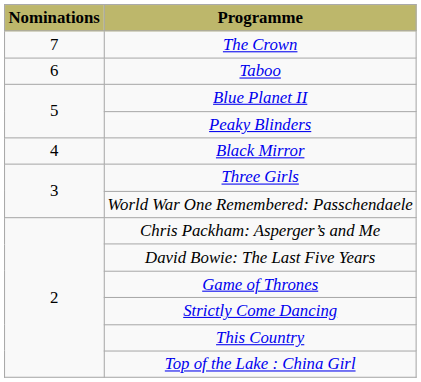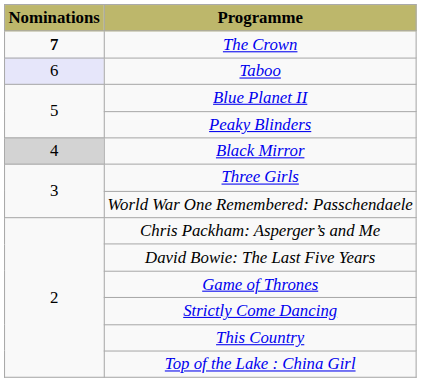(54, 44) normal -> (54, 44) bold
(54, 71) no background -> (54, 71) lavender background
(54, 151) no background -> (54, 151) lightgrey background
